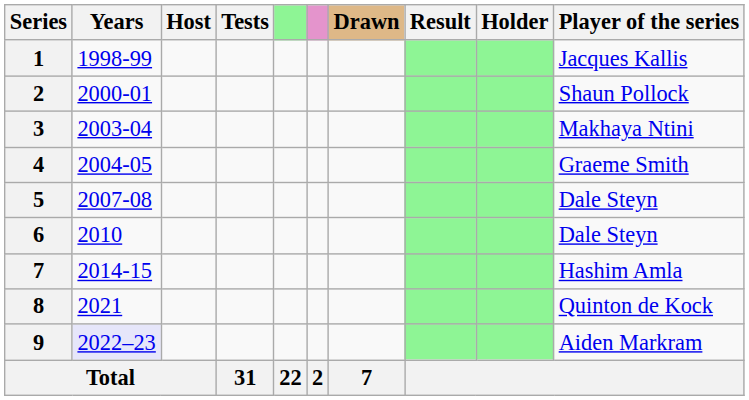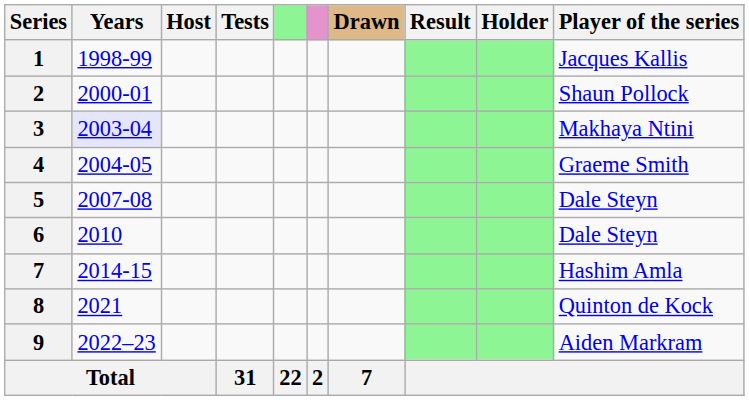(115, 128) no background -> (115, 128) lavender background
(117, 341) lavender background -> (117, 341) no background
